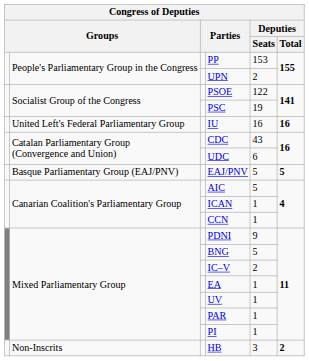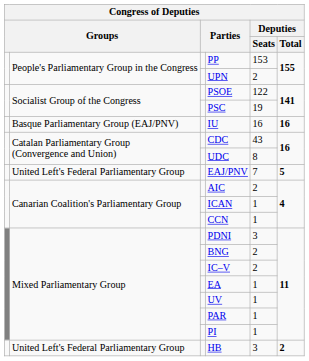(98, 124) United Left's Federal Parliamentary Group -> (95, 124) Basque Parliamentary Group (EAJ/PNV)
(255, 156) 6 -> (255, 156) 8
(95, 172) Basque Parliamentary Group (EAJ/PNV) -> (98, 172) United Left's Federal Parliamentary Group
(255, 172) 5 -> (255, 172) 7
(255, 188) 5 -> (255, 188) 2
(255, 236) 9 -> (255, 236) 3
(255, 252) 5 -> (255, 252) 2
(37, 348) Non-Inscrits -> (98, 348) United Left's Federal Parliamentary Group
